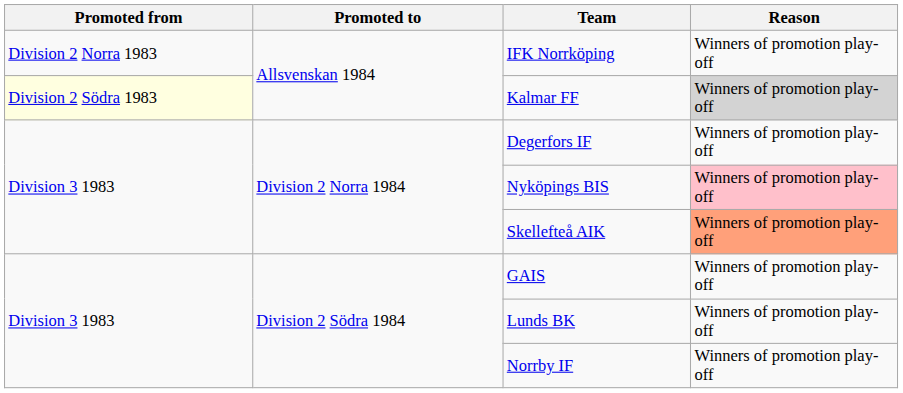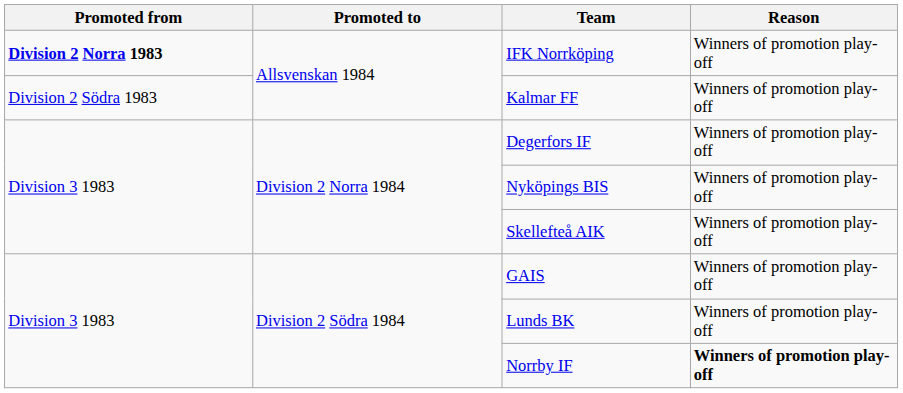(83, 52) normal -> (85, 52) bold
(83, 97) lightyellow background -> (83, 97) no background
(786, 97) lightgrey background -> (786, 97) no background
(786, 187) pink background -> (786, 187) no background
(786, 231) lightsalmon background -> (786, 231) no background
(786, 365) normal -> (792, 365) bold
